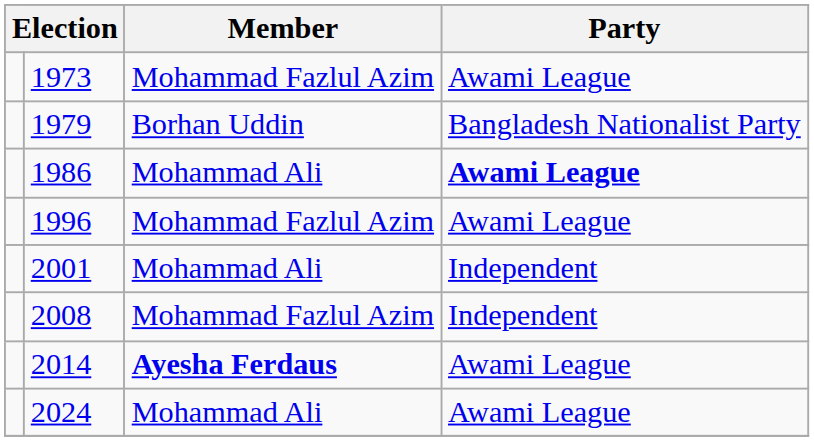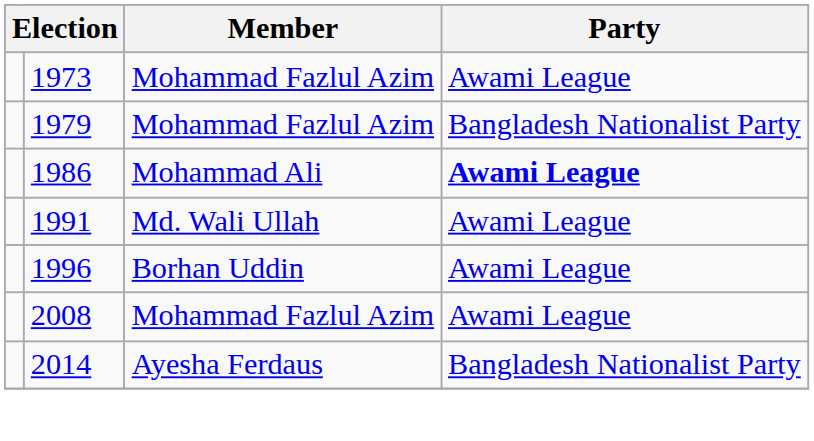(218, 124) Borhan Uddin -> (283, 124) Mohammad Fazlul Azim
+ row: (61, 220)
(283, 220) Mohammad Fazlul Azim -> (218, 268) Borhan Uddin
- row: (61, 268)
(523, 316) Independent -> (539, 316) Awami League
(234, 364) bold -> (227, 364) normal
(539, 364) Awami League -> (624, 364) Bangladesh Nationalist Party
- row: (61, 412)
